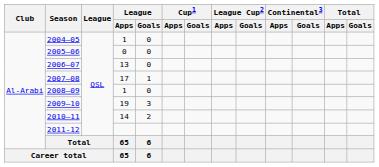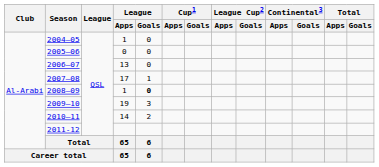(149, 90) normal -> (149, 90) bold
